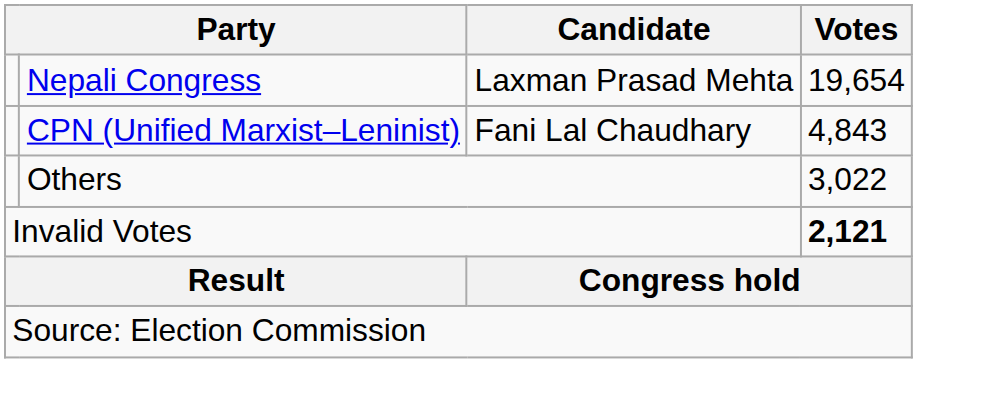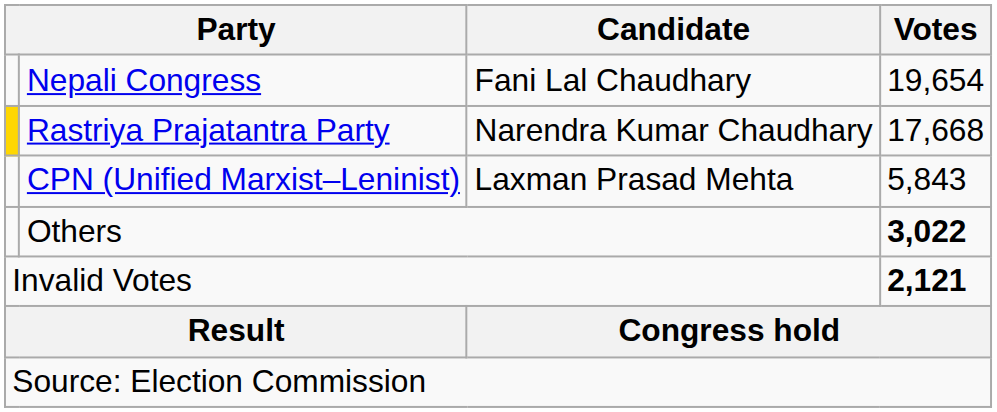(634, 79) Laxman Prasad Mehta -> (613, 79) Fani Lal Chaudhary
+ row: (208, 130)
(613, 130) Fani Lal Chaudhary -> (634, 180) Laxman Prasad Mehta
(848, 130) 4,843 -> (927, 180) 5,843
(848, 180) normal -> (927, 230) bold
